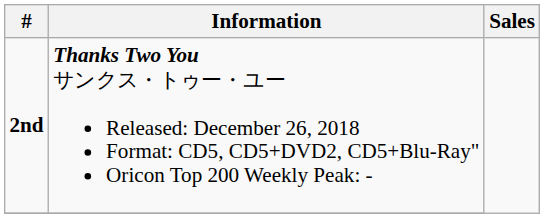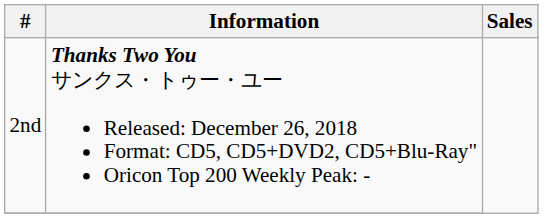(27, 125) bold -> (25, 125) normal
